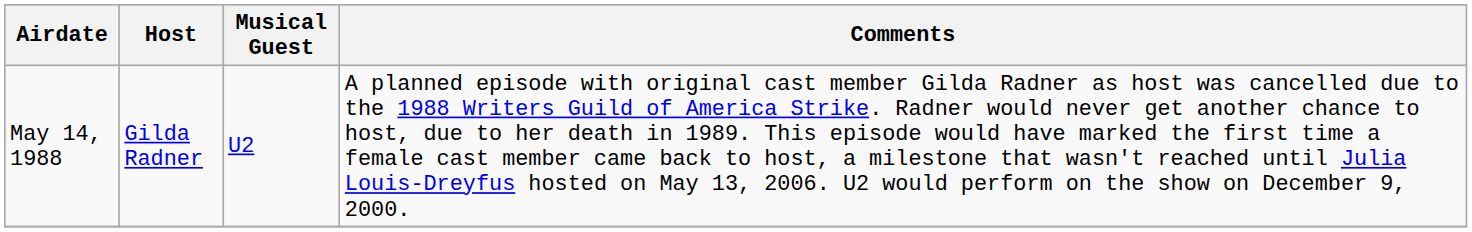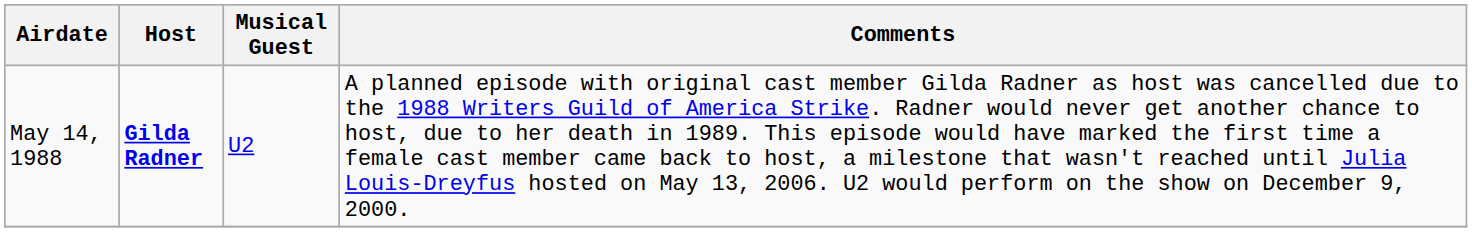(164, 146) normal -> (164, 146) bold
